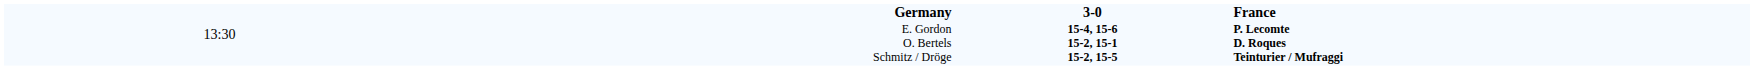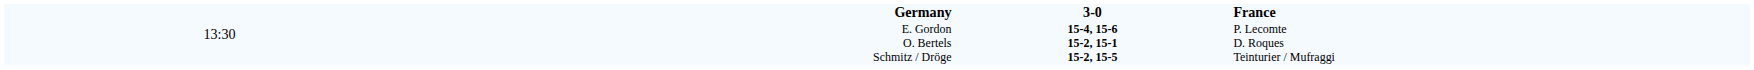(1288, 43) bold -> (1284, 43) normal
